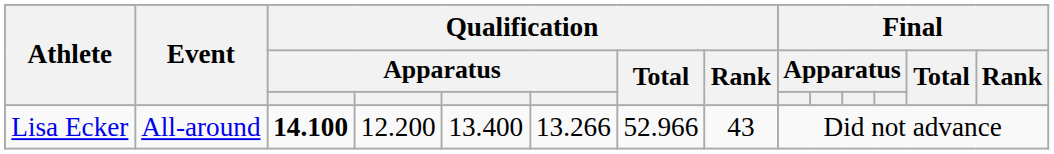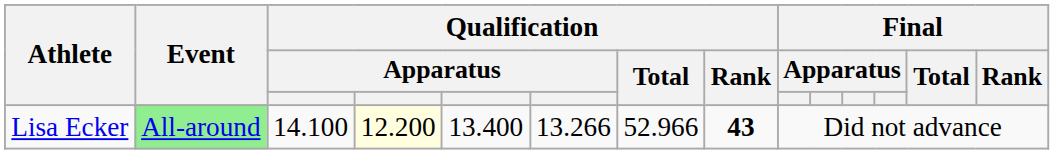(201, 126) no background -> (201, 126) lightgreen background
(311, 126) bold -> (311, 126) normal
(398, 126) no background -> (398, 126) lightyellow background
(741, 126) normal -> (741, 126) bold
